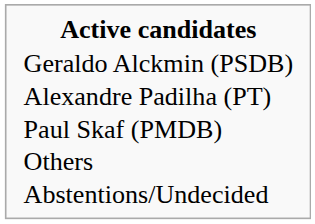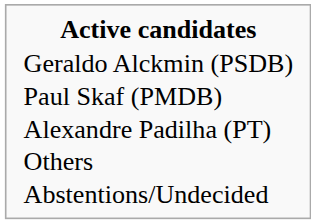(147, 96) Alexandre Padilha (PT) -> (123, 96) Paul Skaf (PMDB)
(123, 129) Paul Skaf (PMDB) -> (147, 129) Alexandre Padilha (PT)
